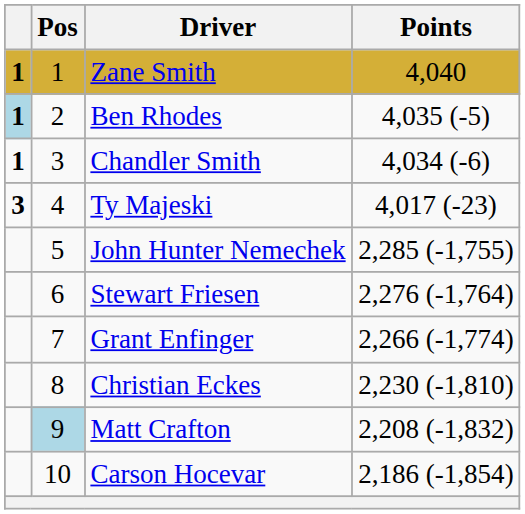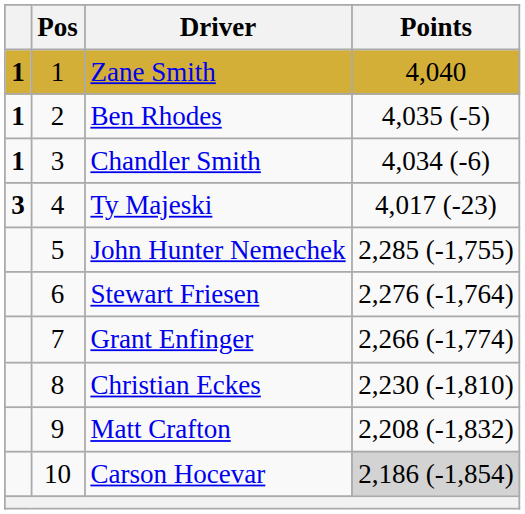(18, 116) lightblue background -> (18, 116) no background
(58, 428) lightblue background -> (58, 428) no background
(436, 473) no background -> (436, 473) lightgrey background
